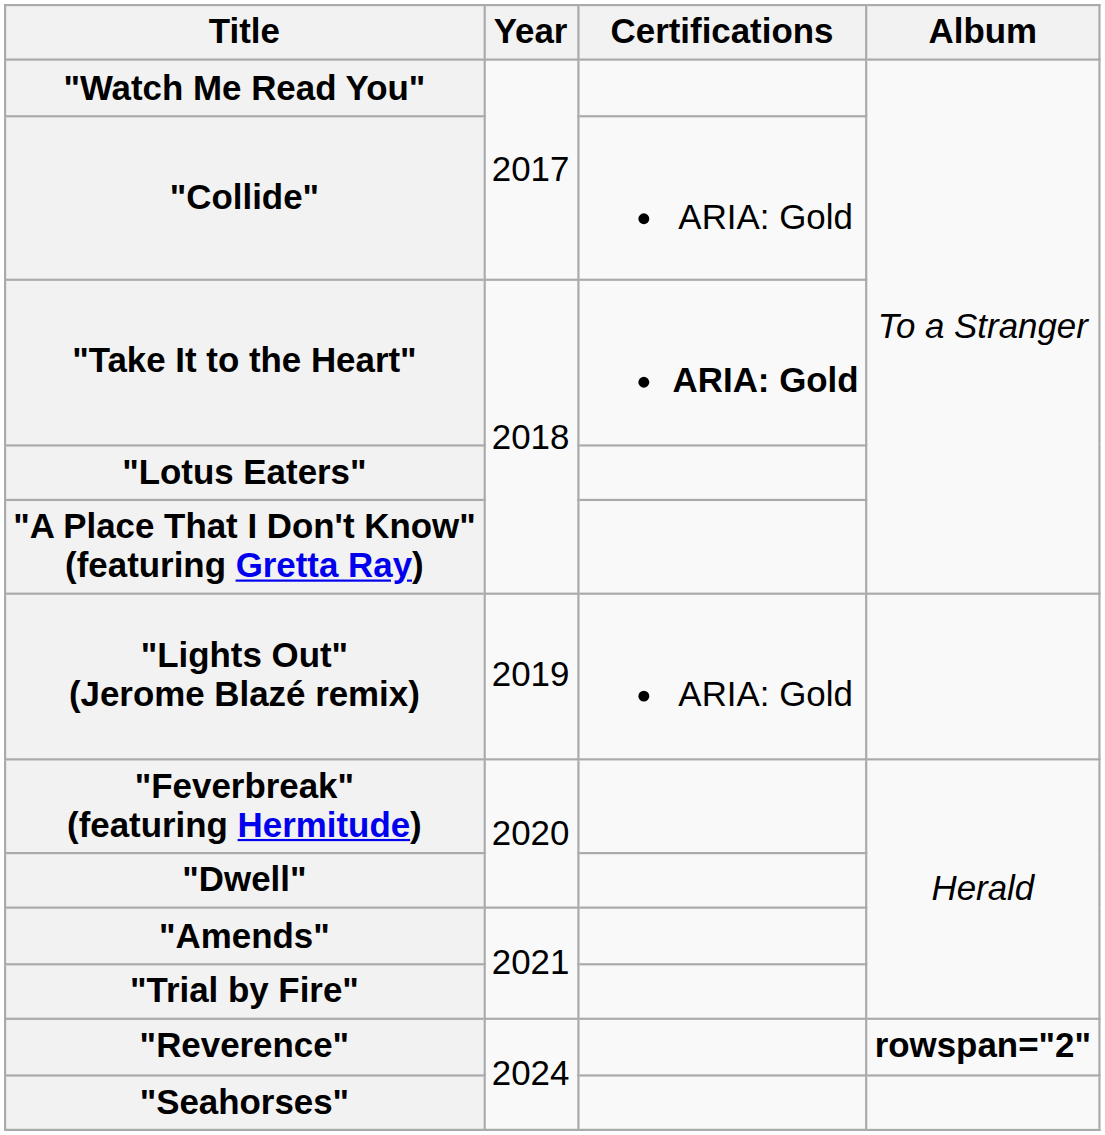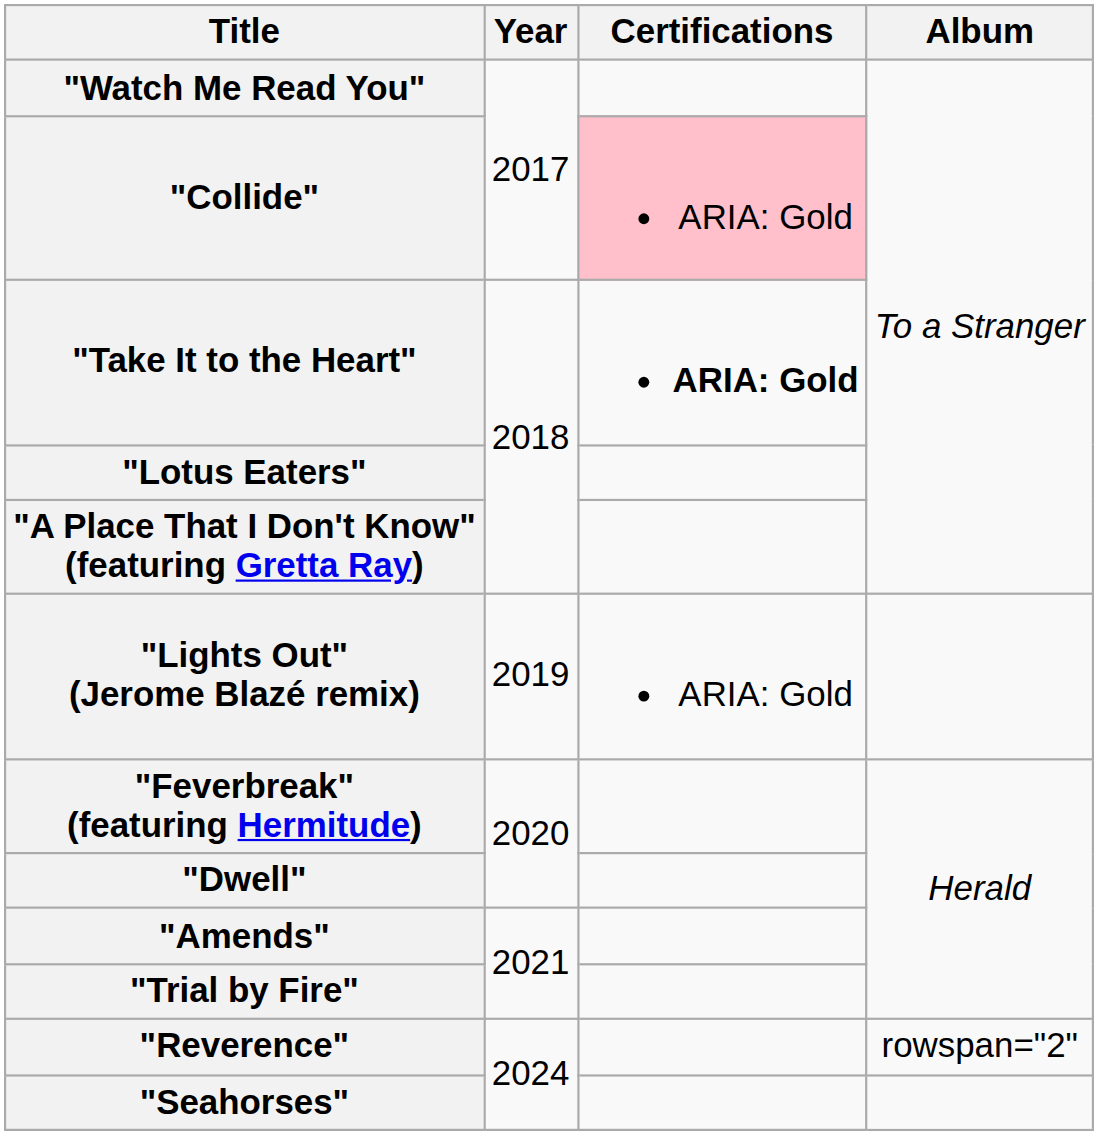(722, 218) no background -> (722, 218) pink background
(983, 1046) bold -> (980, 1046) normal
